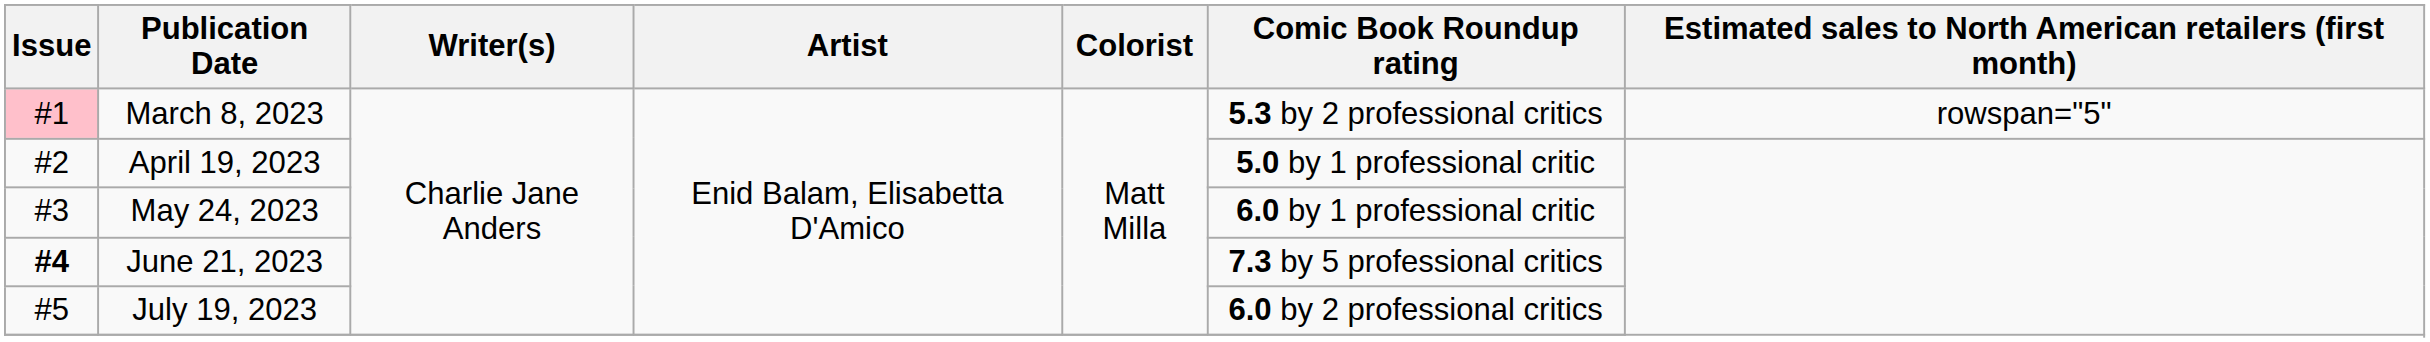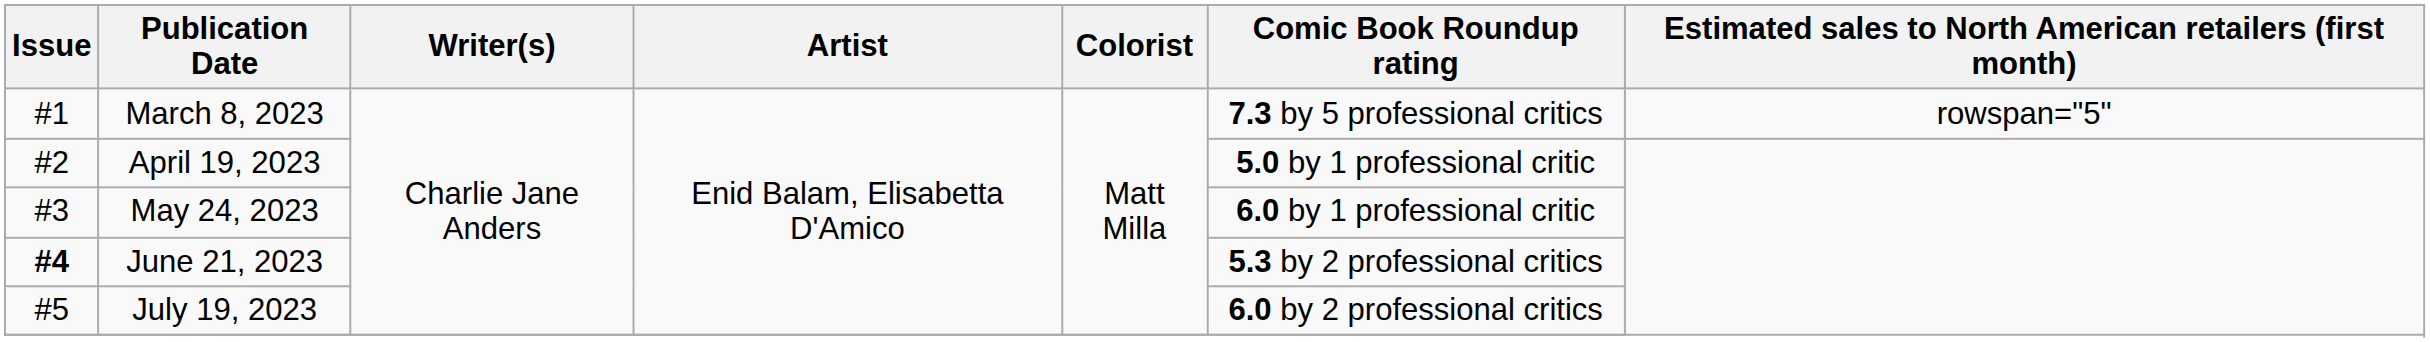(52, 113) pink background -> (52, 113) no background
(1416, 113) 5.3 by 2 professional critics -> (1416, 113) 7.3 by 5 professional critics
(1416, 260) 7.3 by 5 professional critics -> (1416, 260) 5.3 by 2 professional critics
